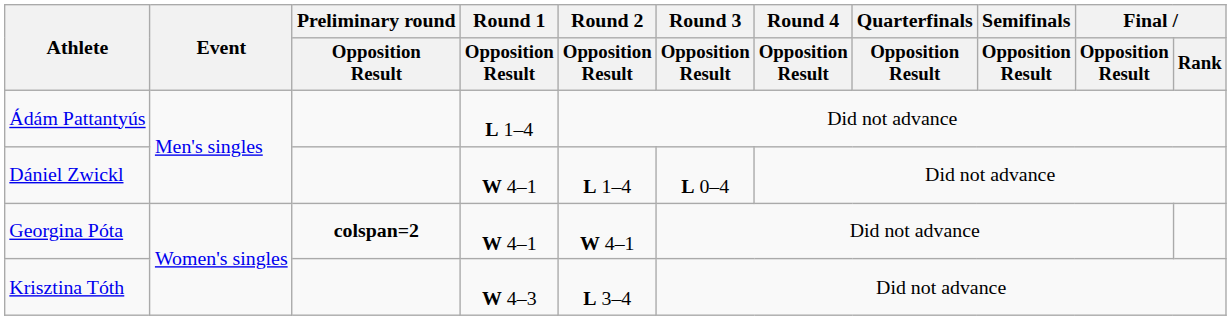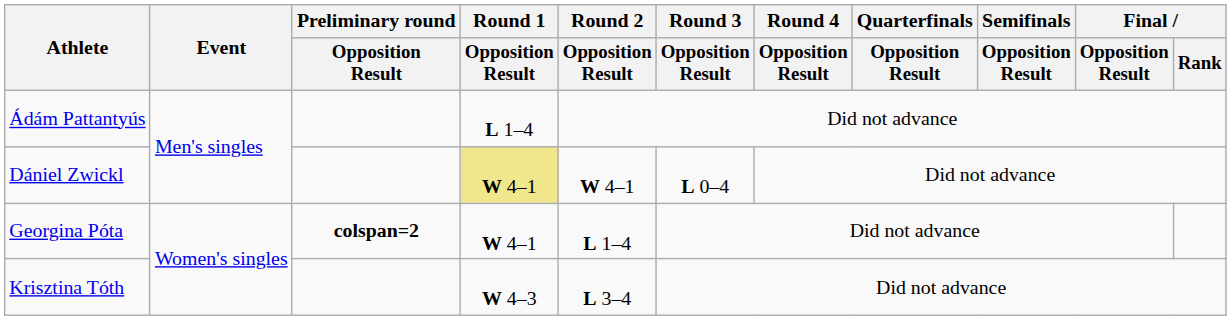(509, 186) no background -> (509, 186) khaki background
(607, 186) L 1–4 -> (607, 186) W 4–1
(607, 243) W 4–1 -> (607, 243) L 1–4
